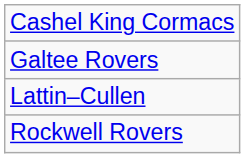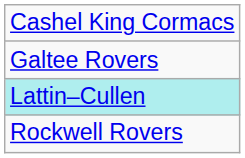(78, 96) no background -> (78, 96) paleturquoise background
